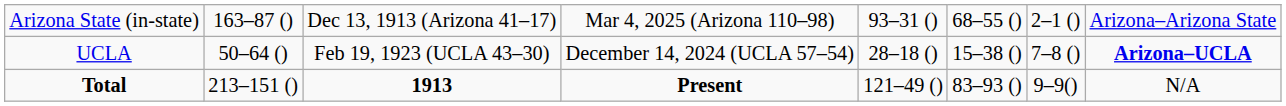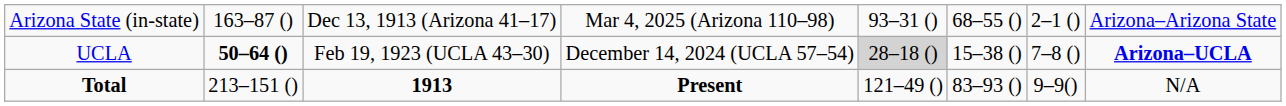(253, 52) normal -> (253, 52) bold
(903, 52) no background -> (903, 52) lightgrey background
